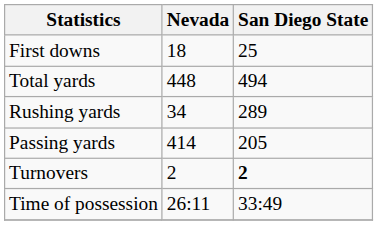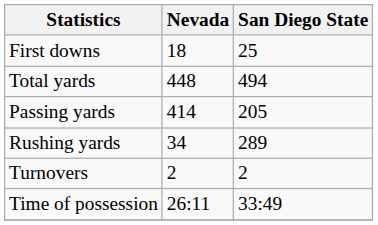rows swapped: (65, 111) <-> (62, 142)
(243, 173) bold -> (243, 173) normal
